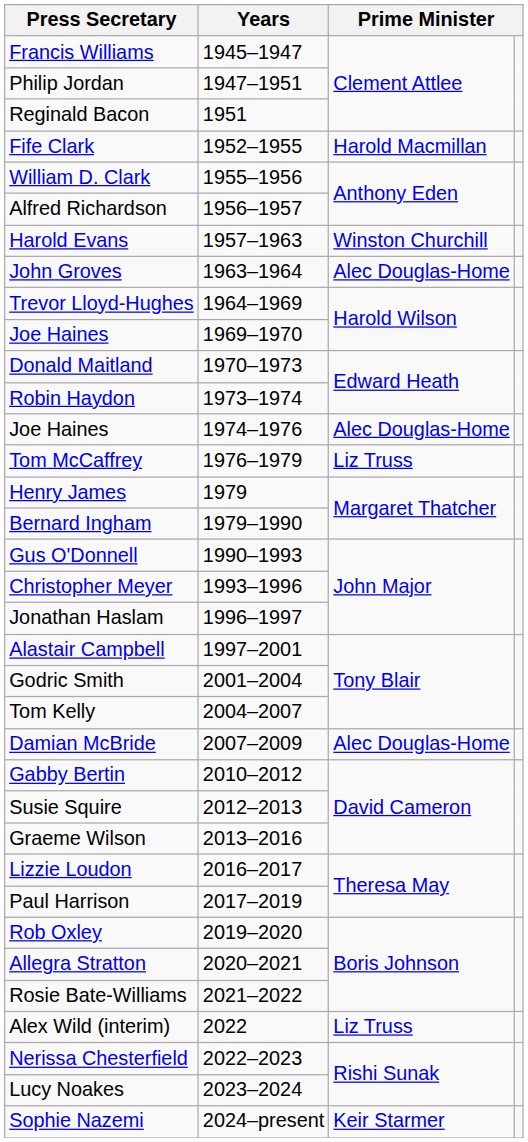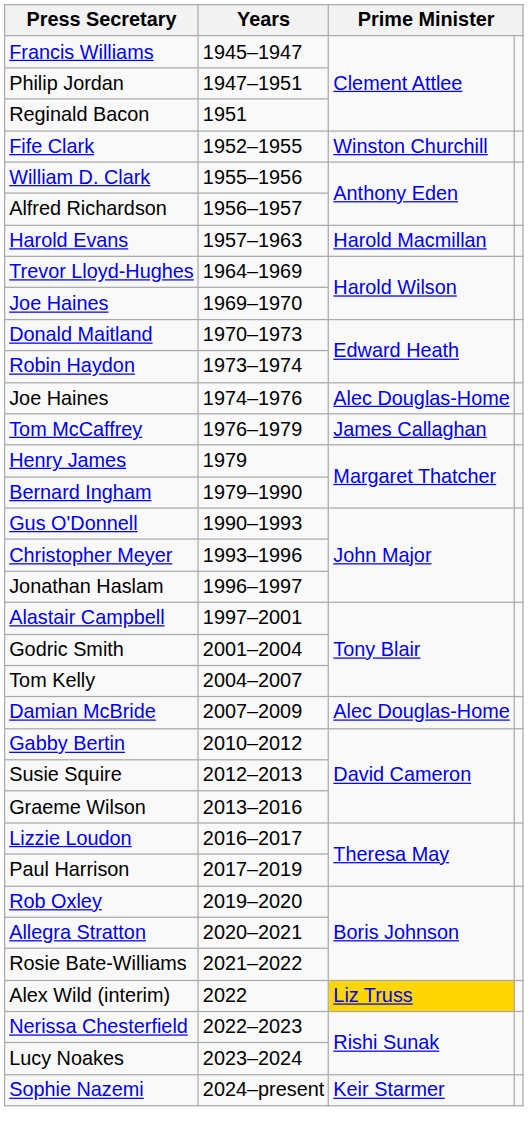(410, 146) Harold Macmillan -> (411, 146) Winston Churchill
(411, 240) Winston Churchill -> (410, 240) Harold Macmillan
- row: (65, 271)
(373, 460) Liz Truss -> (410, 429) James Callaghan
(373, 1027) no background -> (373, 995) gold background
